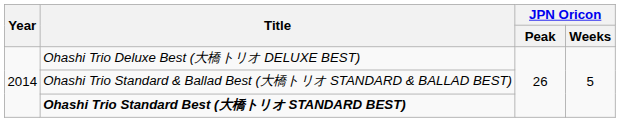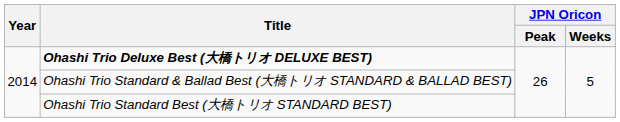(202, 57) normal -> (208, 57) bold
(224, 105) bold -> (217, 105) normal
